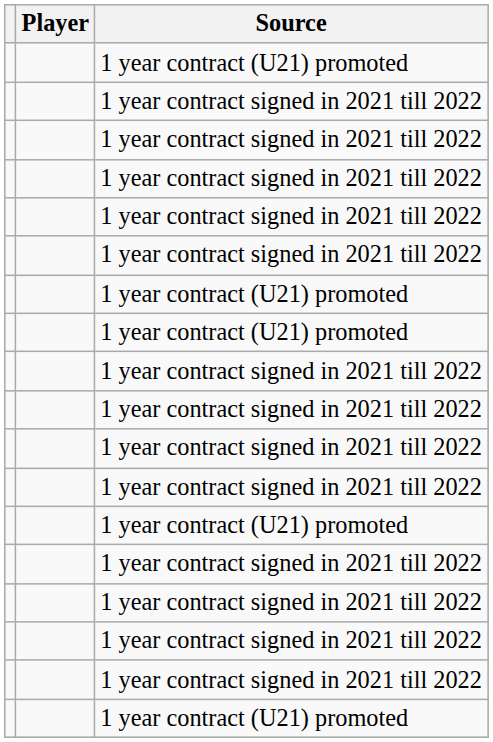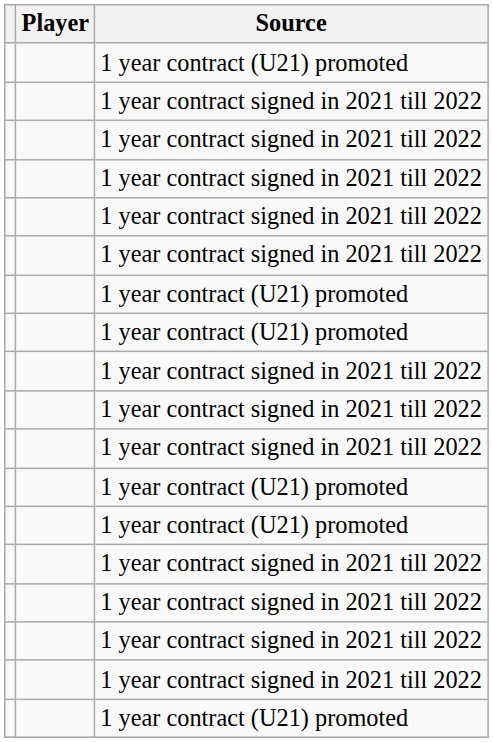(291, 486) 1 year contract signed in 2021 till 2022 -> (254, 486) 1 year contract (U21) promoted
